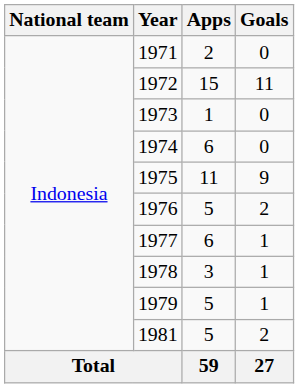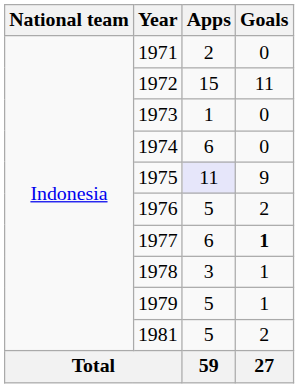(209, 177) no background -> (209, 177) lavender background
(264, 240) normal -> (264, 240) bold
